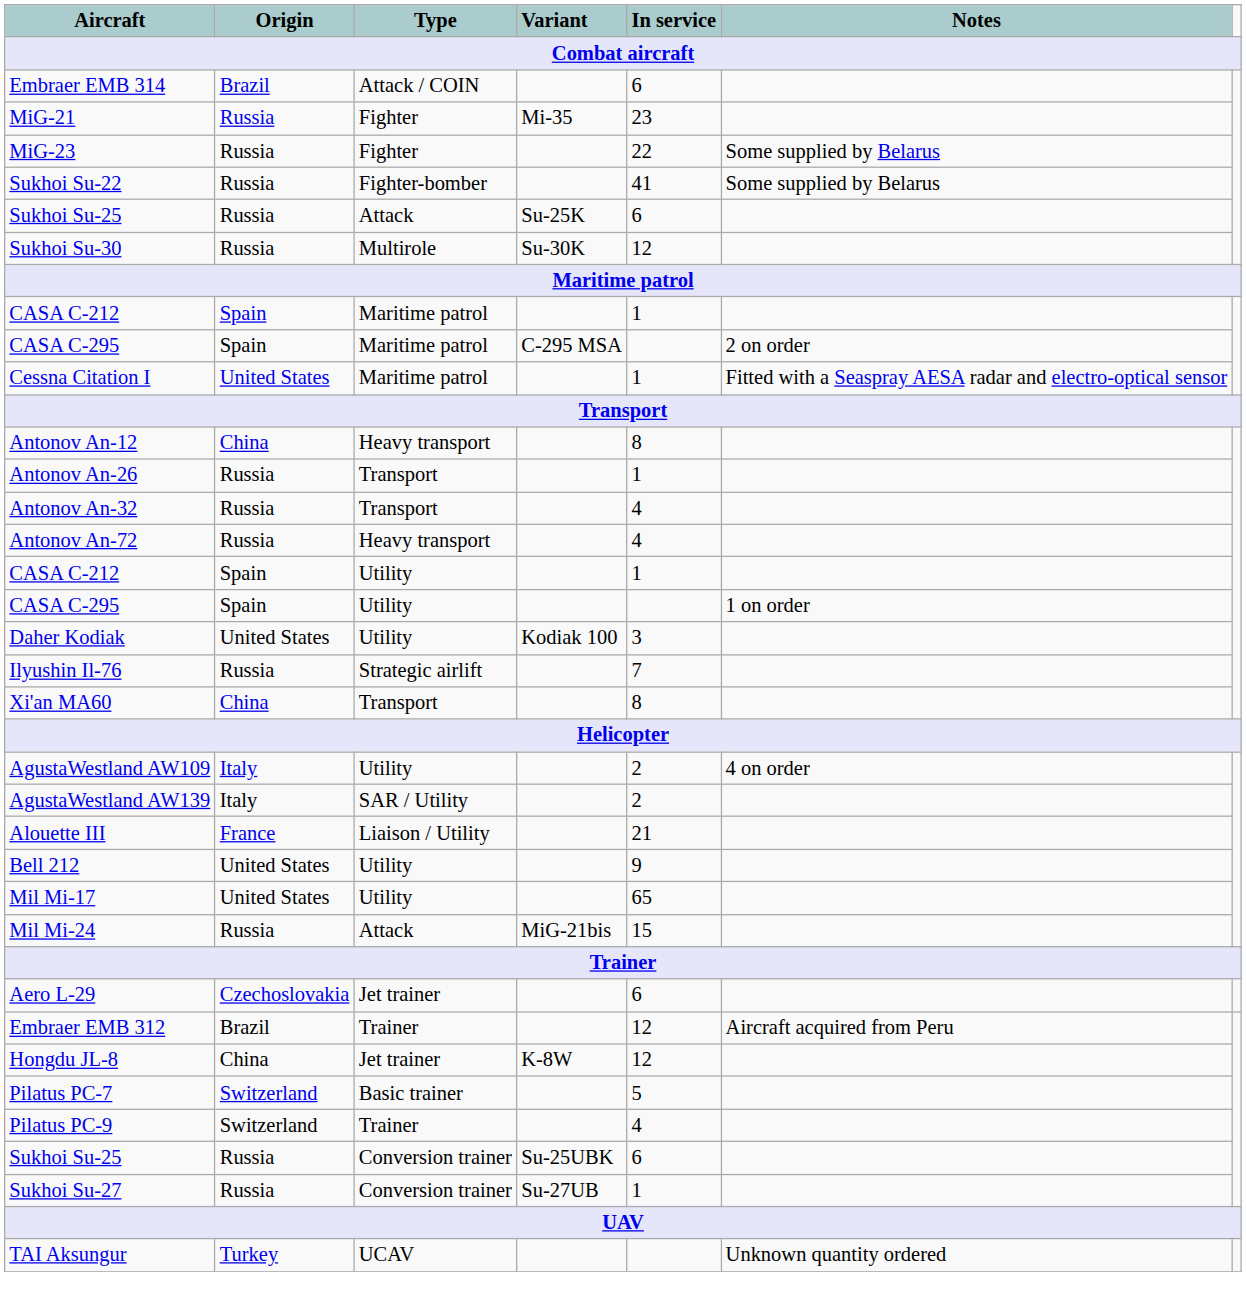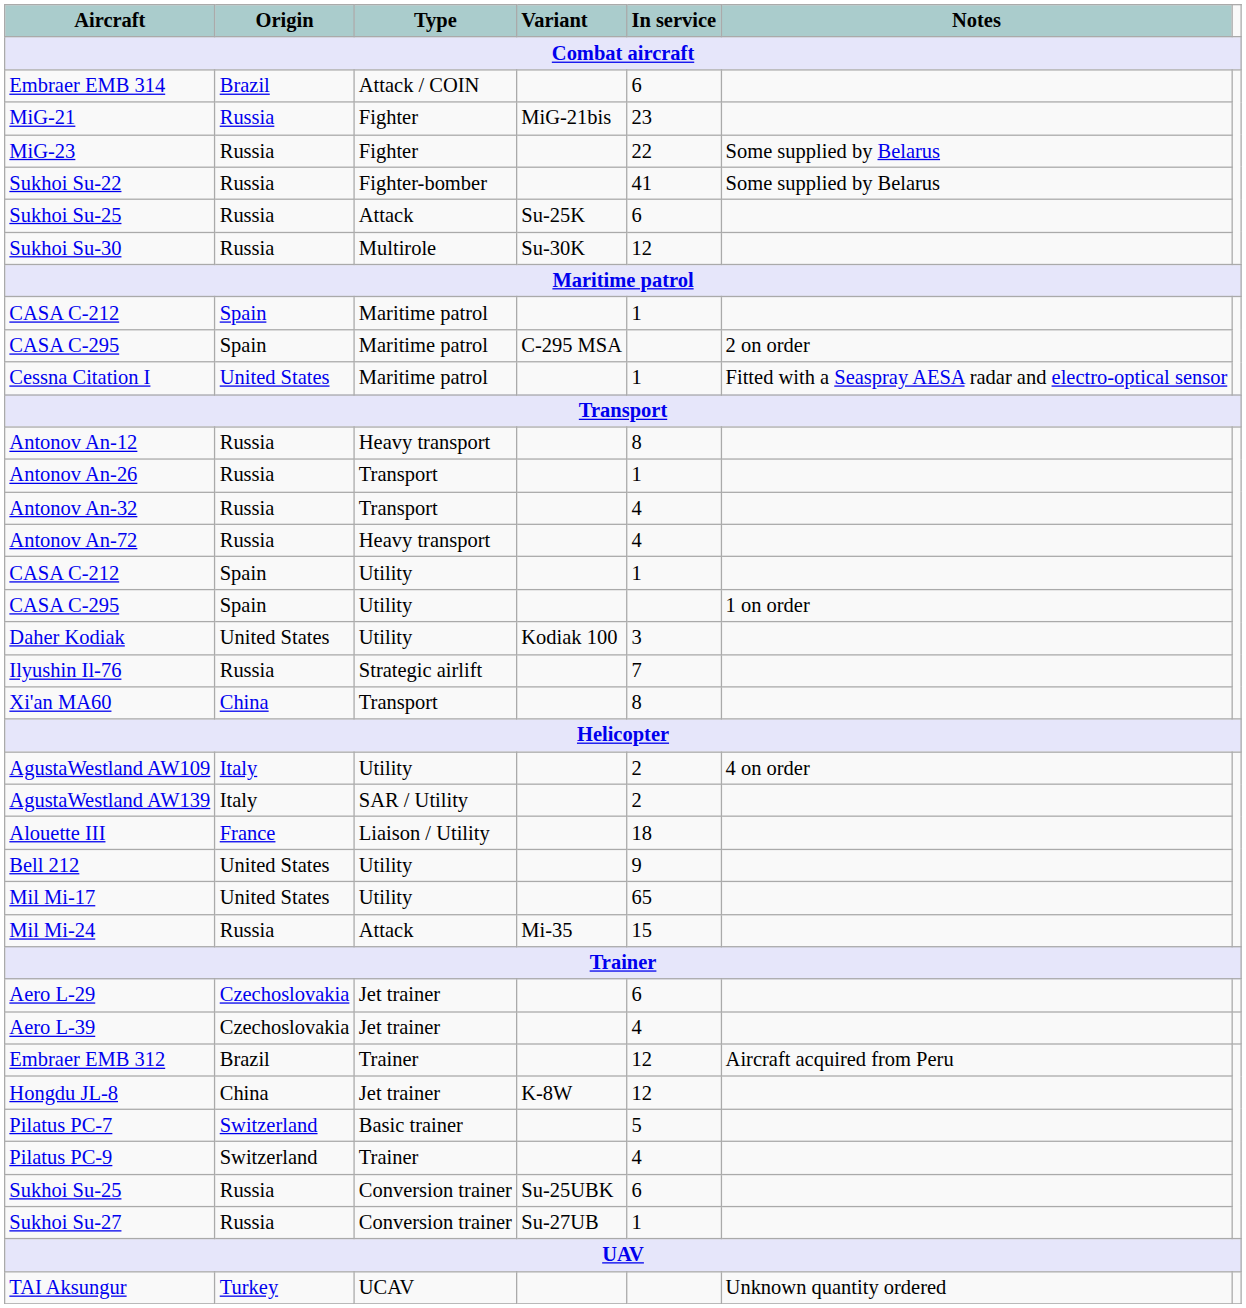(547, 118) Mi-35 -> (566, 118) MiG-21bis
(244, 442) China -> (247, 442) Russia
(642, 832) 21 -> (642, 832) 18
(566, 930) MiG-21bis -> (547, 930) Mi-35
+ row: (52, 1027)
